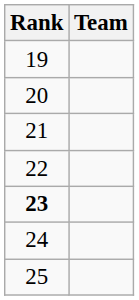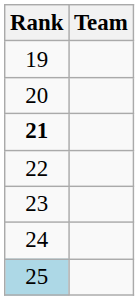(37, 131) normal -> (37, 131) bold
(37, 204) bold -> (37, 204) normal
(37, 276) no background -> (37, 276) lightblue background
